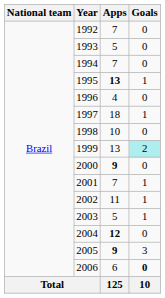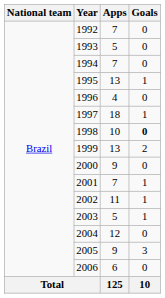(115, 81) bold -> (115, 81) normal
(145, 132) normal -> (145, 132) bold
(145, 149) paleturquoise background -> (145, 149) no background
(115, 166) bold -> (115, 166) normal
(115, 234) bold -> (115, 234) normal
(115, 251) bold -> (115, 251) normal
(145, 268) bold -> (145, 268) normal
